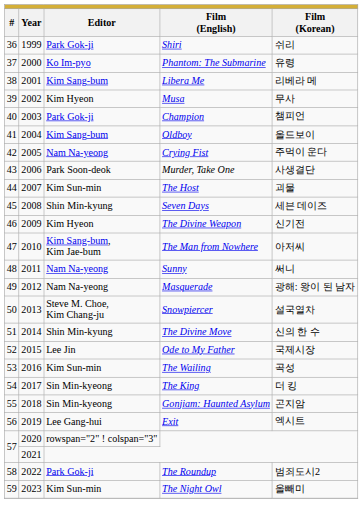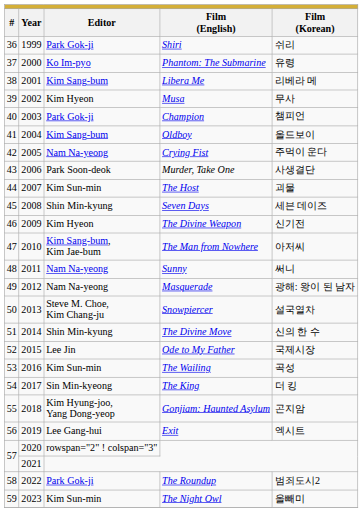(79, 403) Sin Min-kyeong -> (81, 408) Kim Hyung-joo, Yang Dong-yeop
